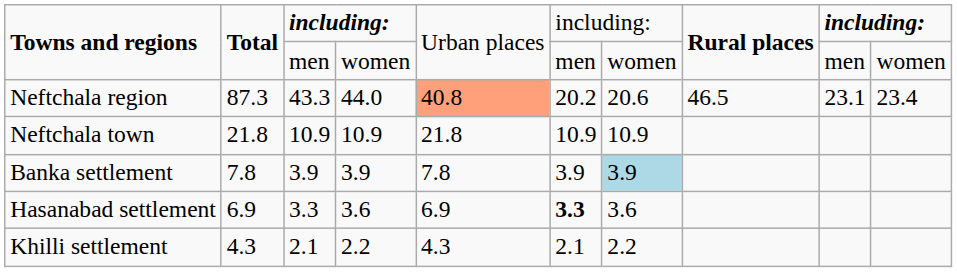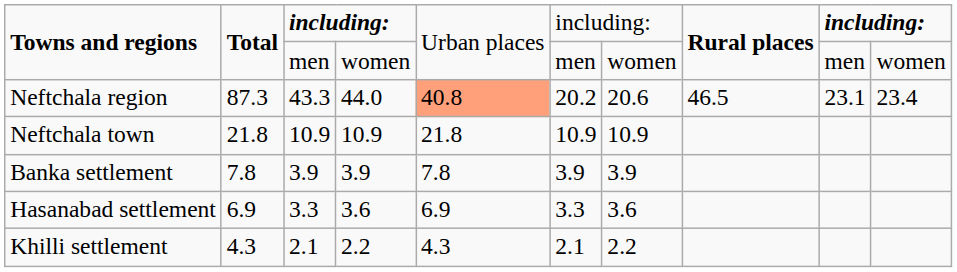(622, 172) lightblue background -> (622, 172) no background
(570, 209) bold -> (570, 209) normal
